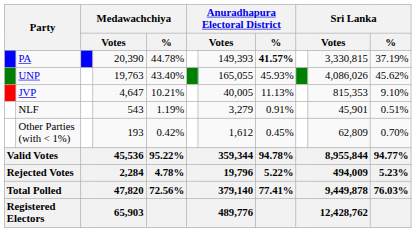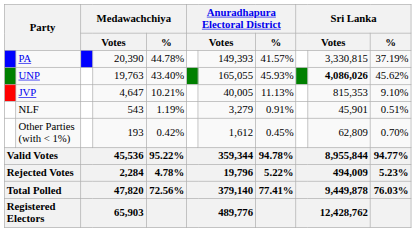(276, 59) bold -> (277, 59) normal
(346, 76) normal -> (346, 76) bold
